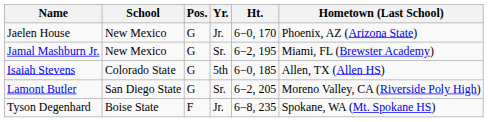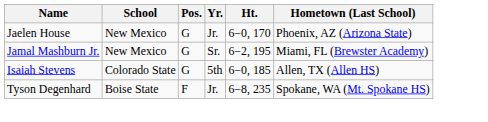- row: (42, 88)
